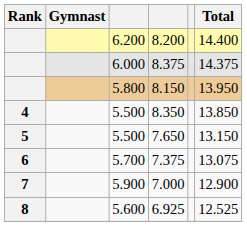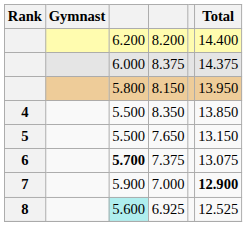(129, 161) normal -> (129, 161) bold
(218, 185) normal -> (218, 185) bold
(129, 209) no background -> (129, 209) paleturquoise background
